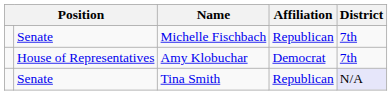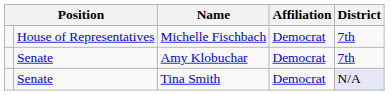(35, 36) Senate -> (86, 36) House of Representatives
(303, 36) Republican -> (299, 36) Democrat
(86, 57) House of Representatives -> (35, 57) Senate
(303, 79) Republican -> (299, 79) Democrat
